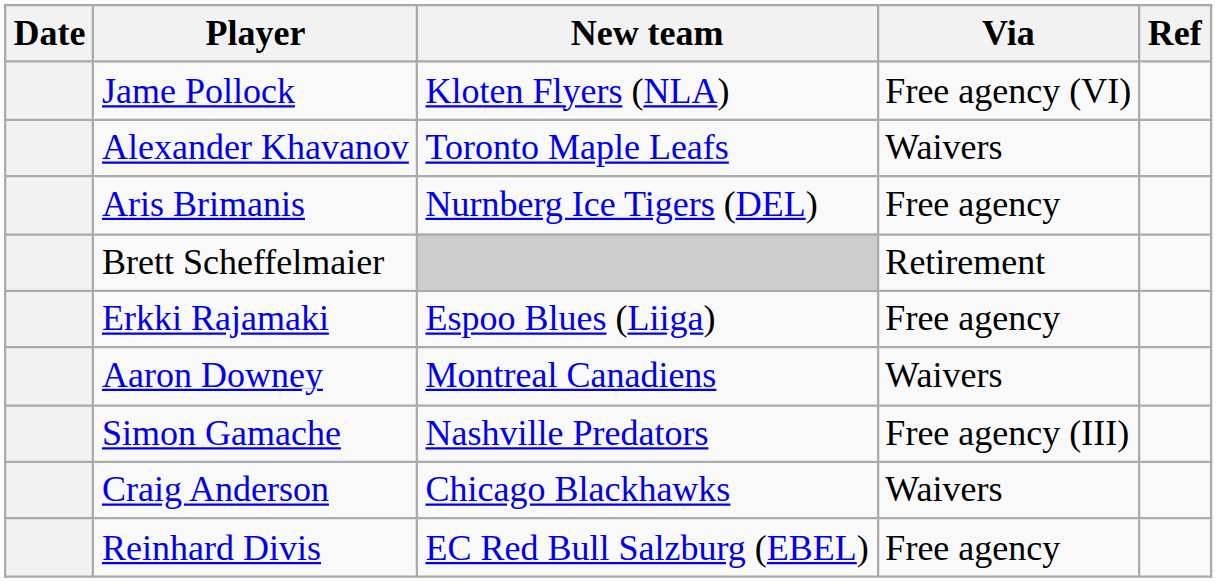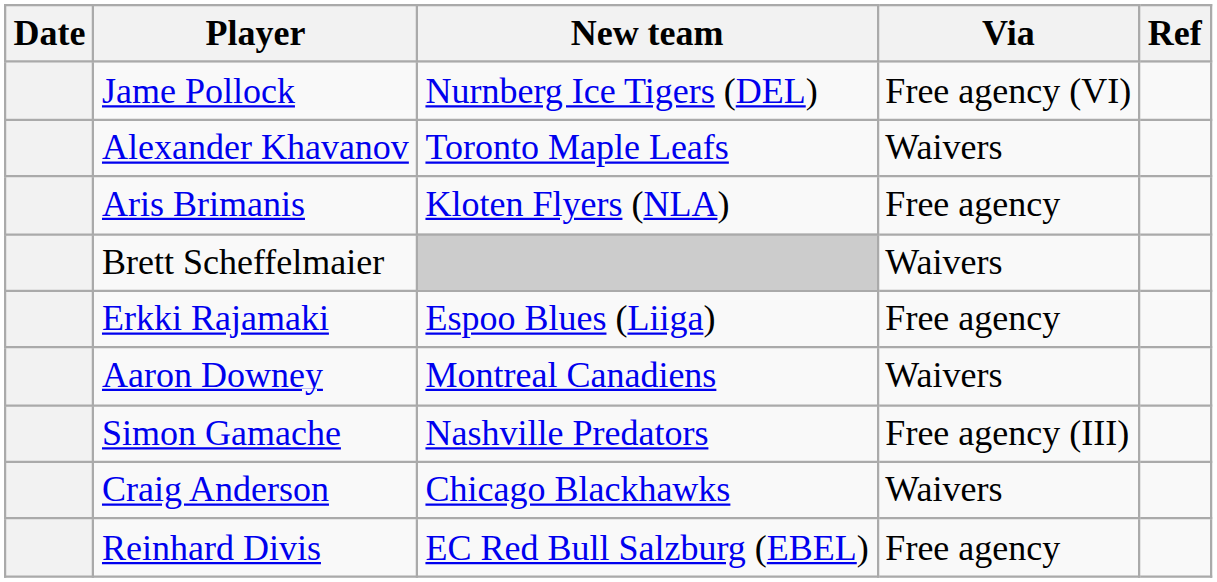(577, 90) Kloten Flyers (NLA) -> (622, 90) Nurnberg Ice Tigers (DEL)
(622, 204) Nurnberg Ice Tigers (DEL) -> (577, 204) Kloten Flyers (NLA)
(965, 261) Retirement -> (944, 261) Waivers
